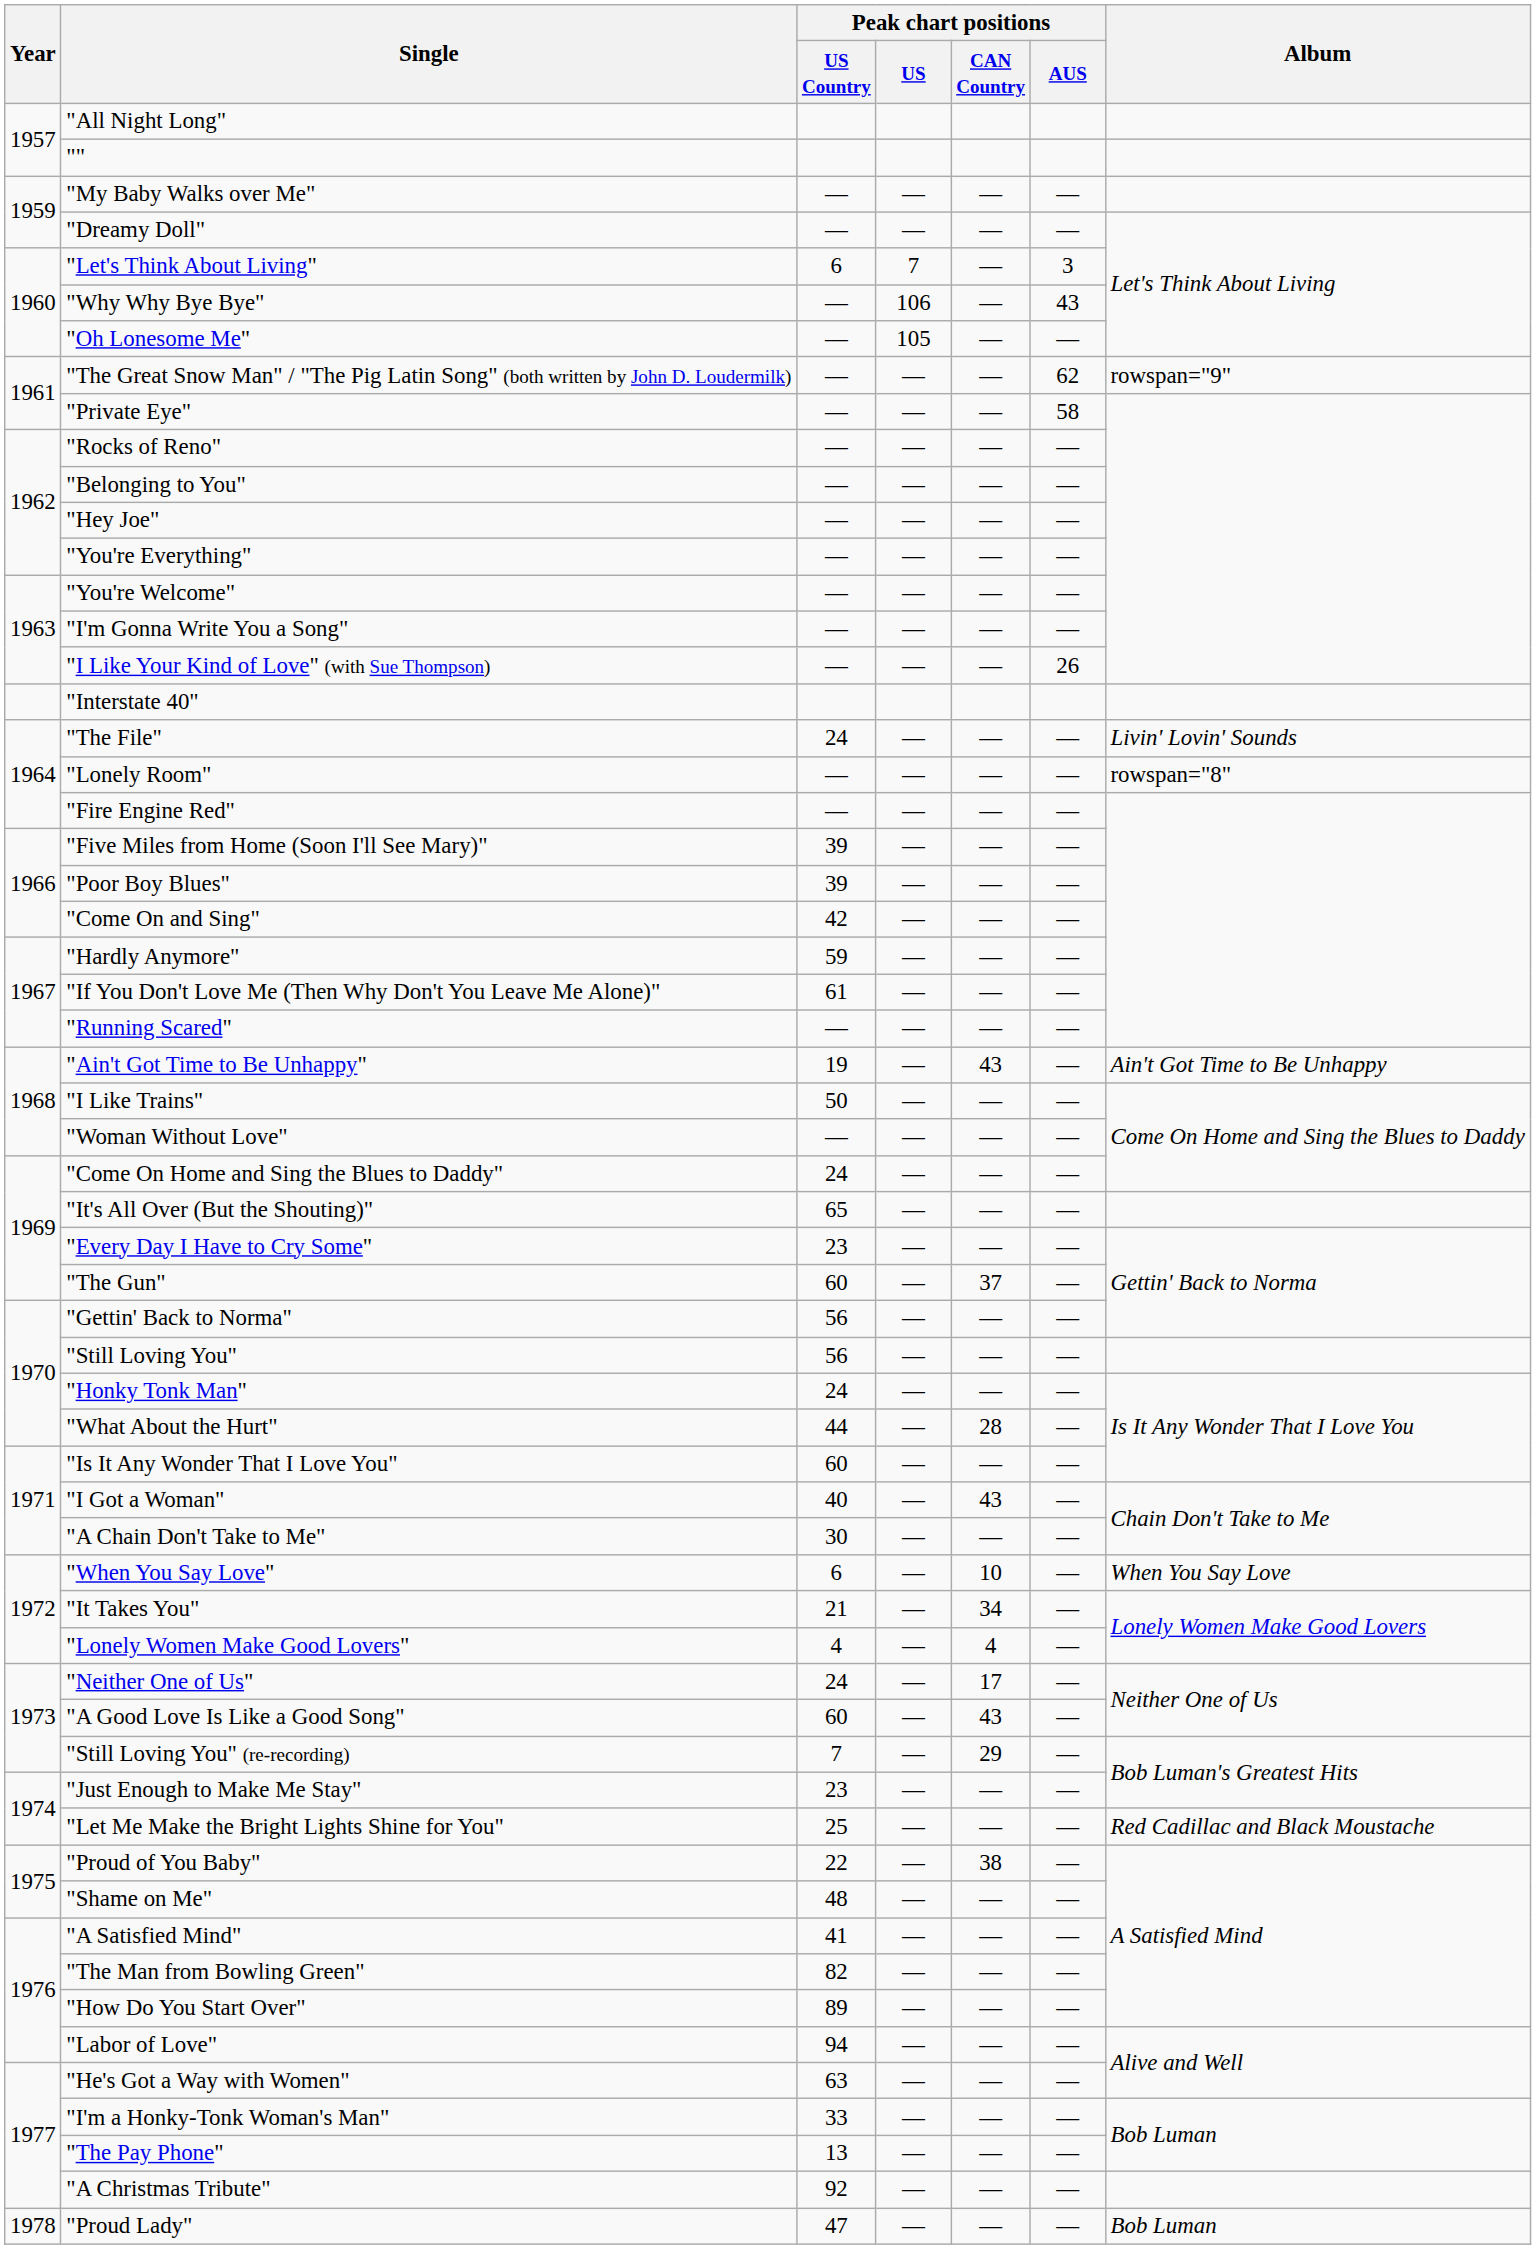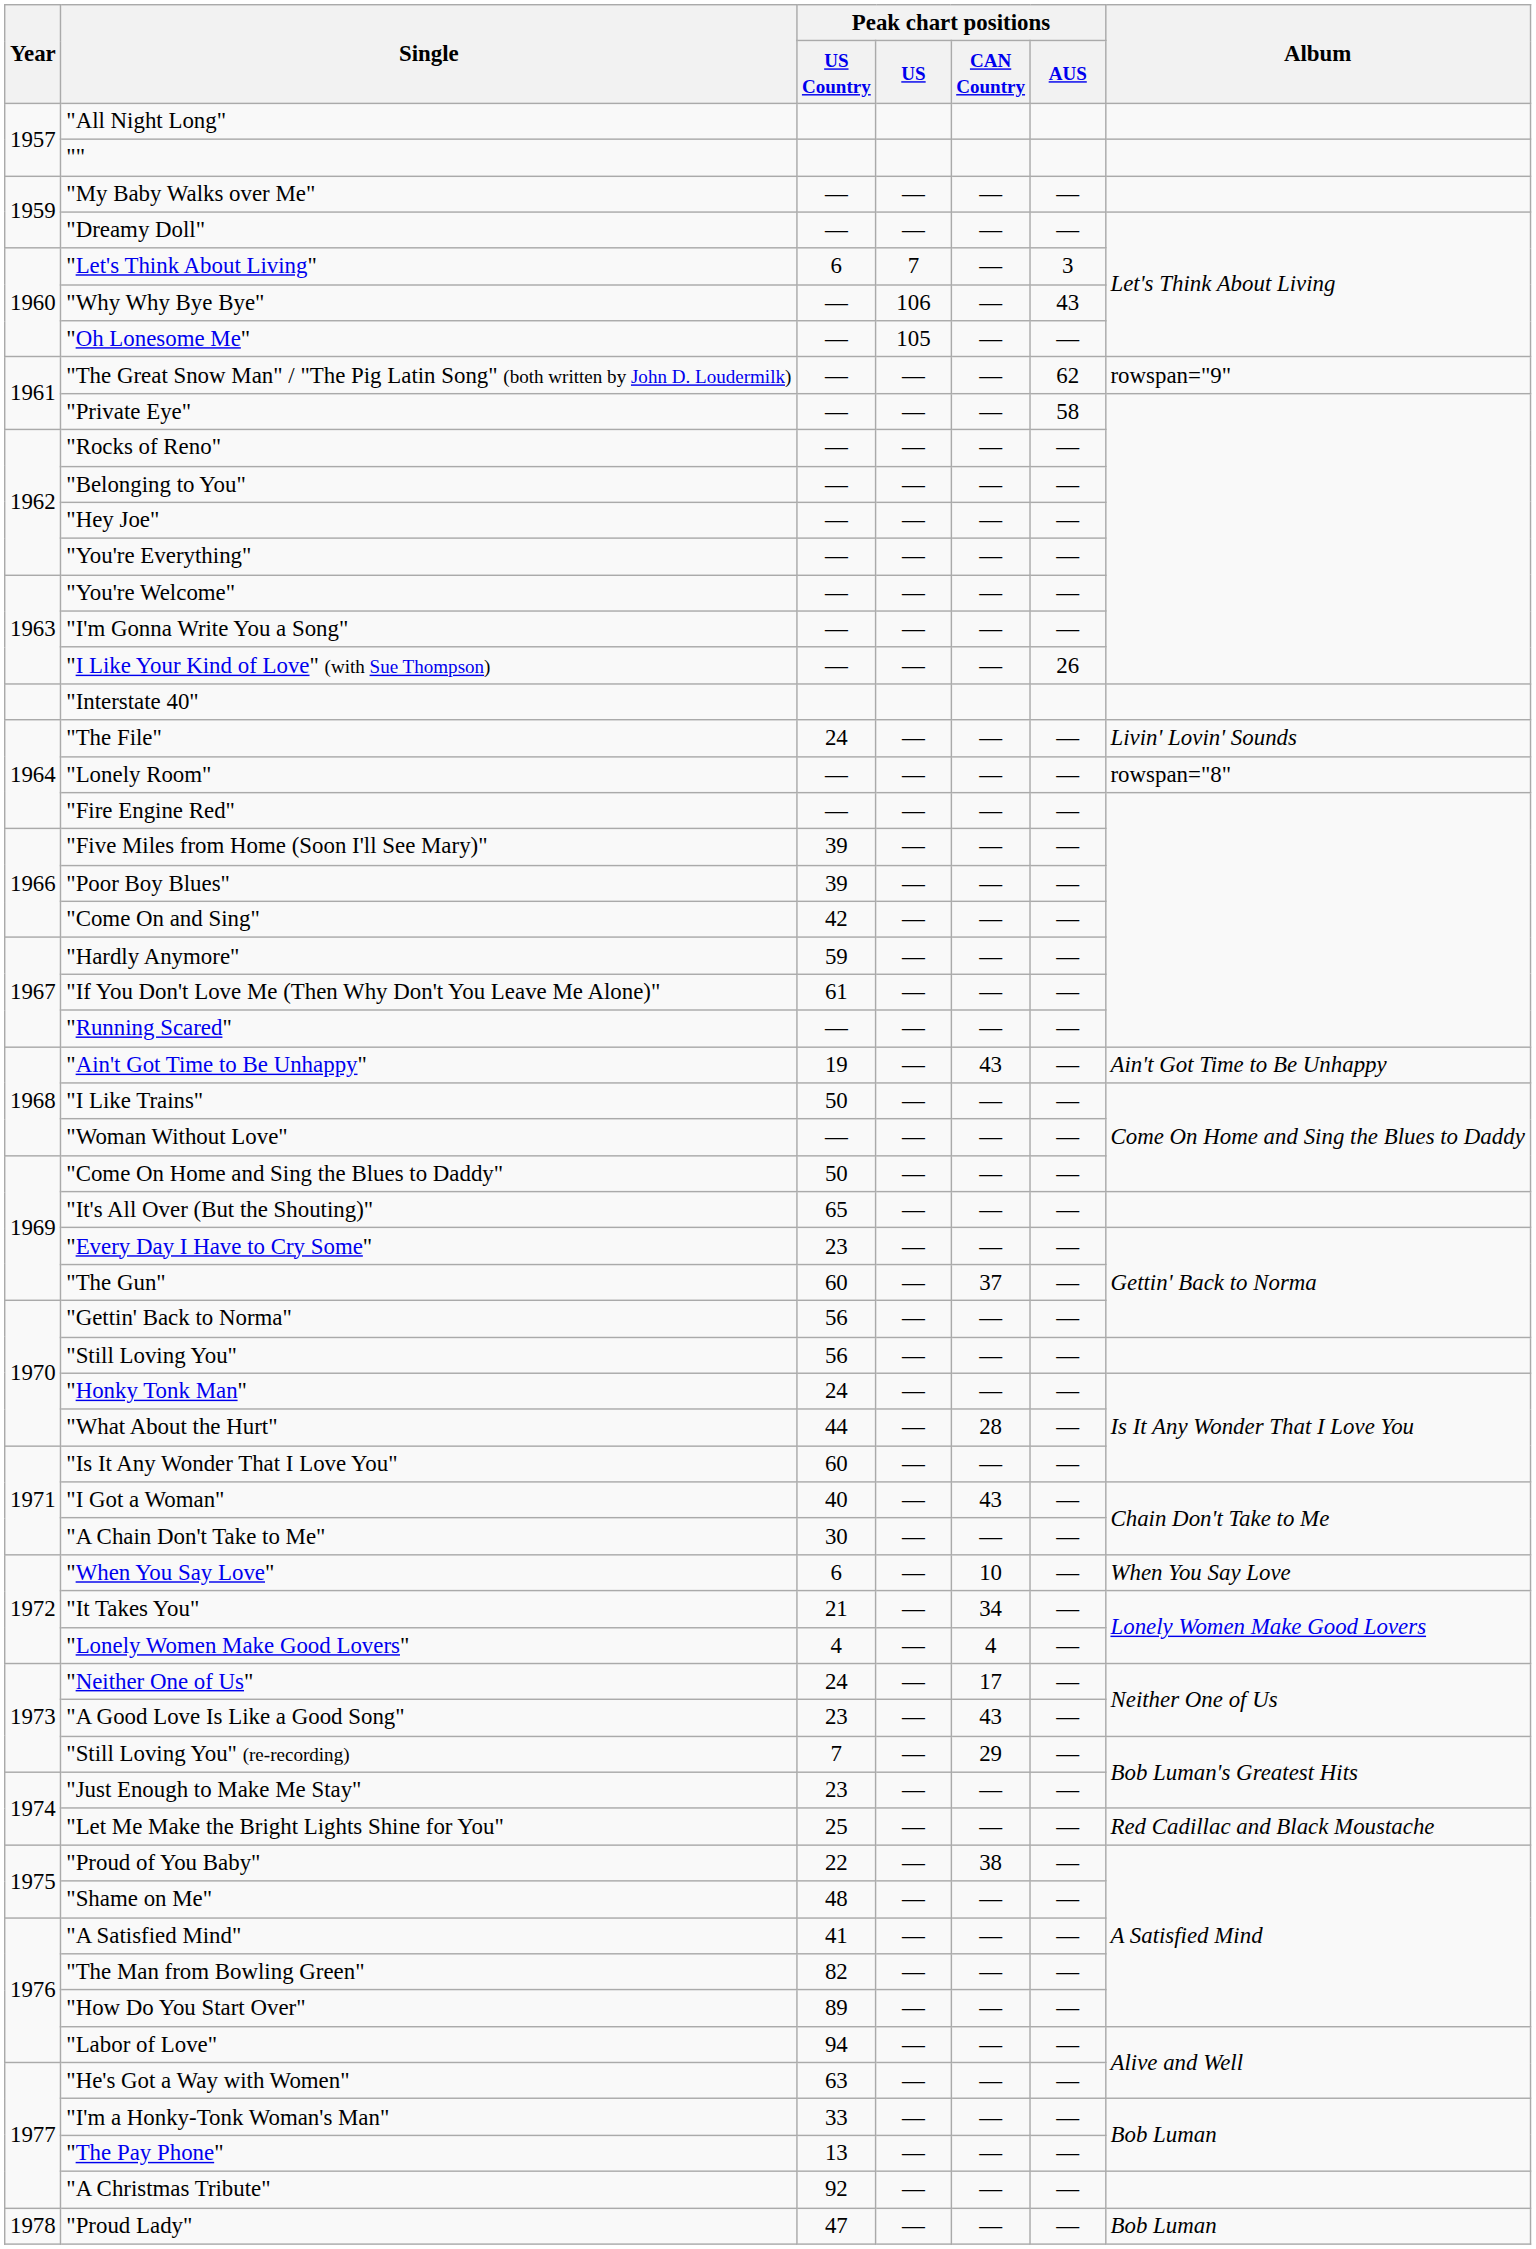(836, 1173) 24 -> (836, 1173) 50
(836, 1717) 60 -> (836, 1717) 23
